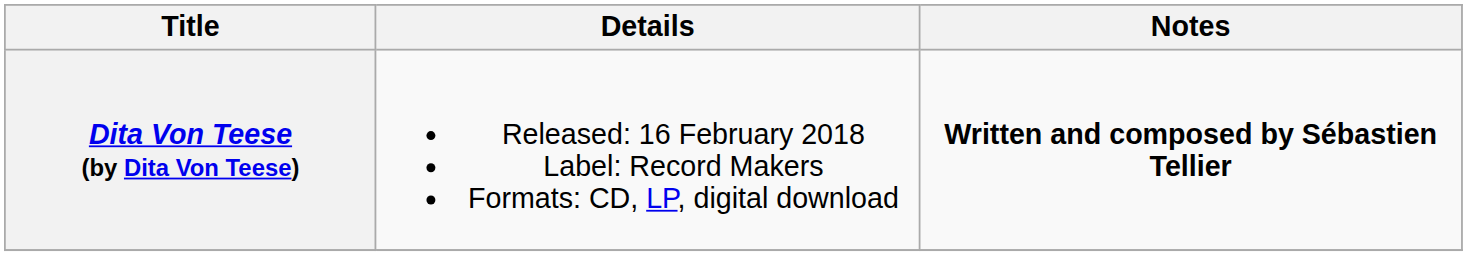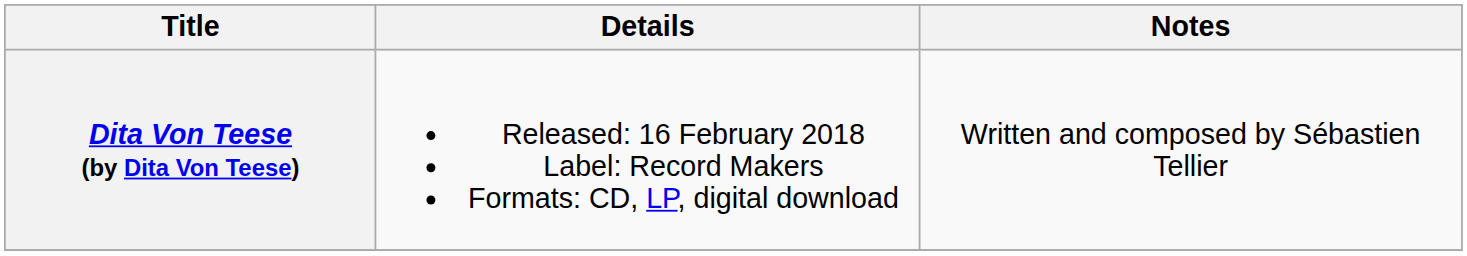(1191, 149) bold -> (1191, 149) normal
